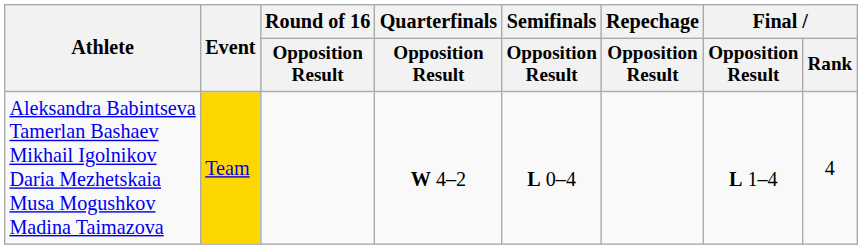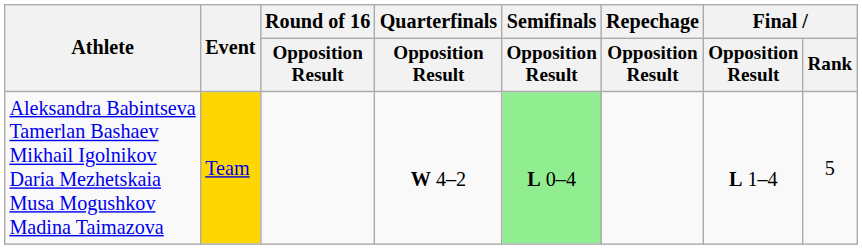(552, 180) no background -> (552, 180) lightgreen background
(830, 168) 4 -> (830, 168) 5
